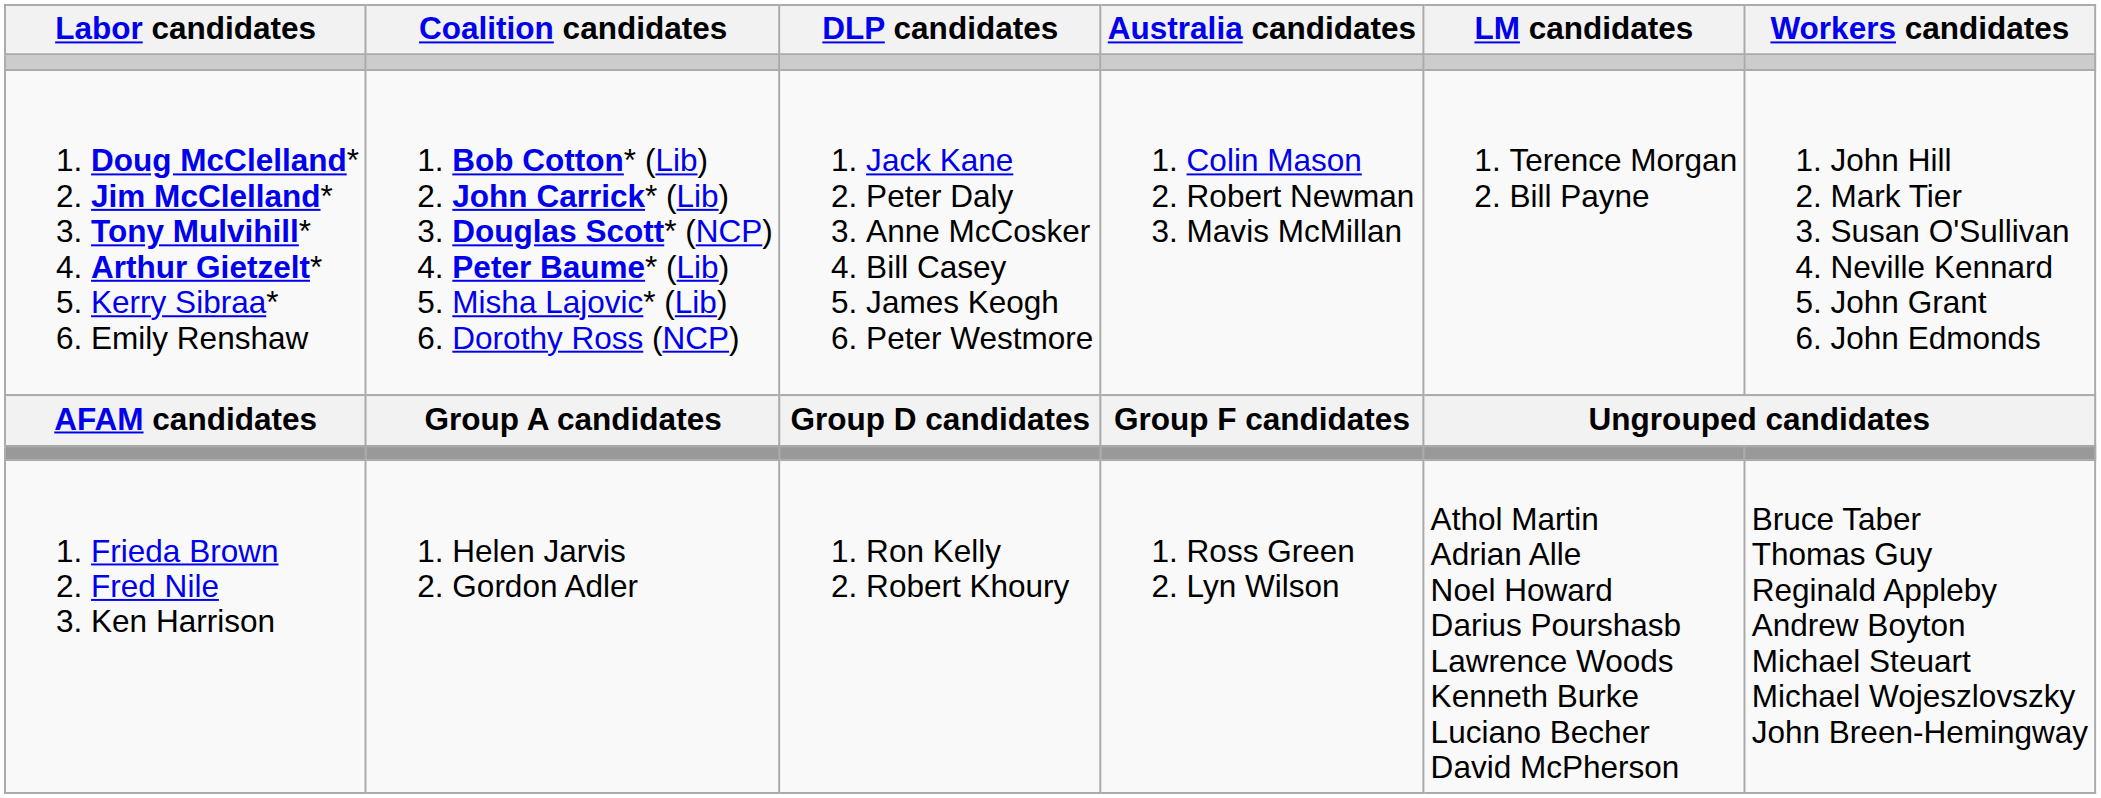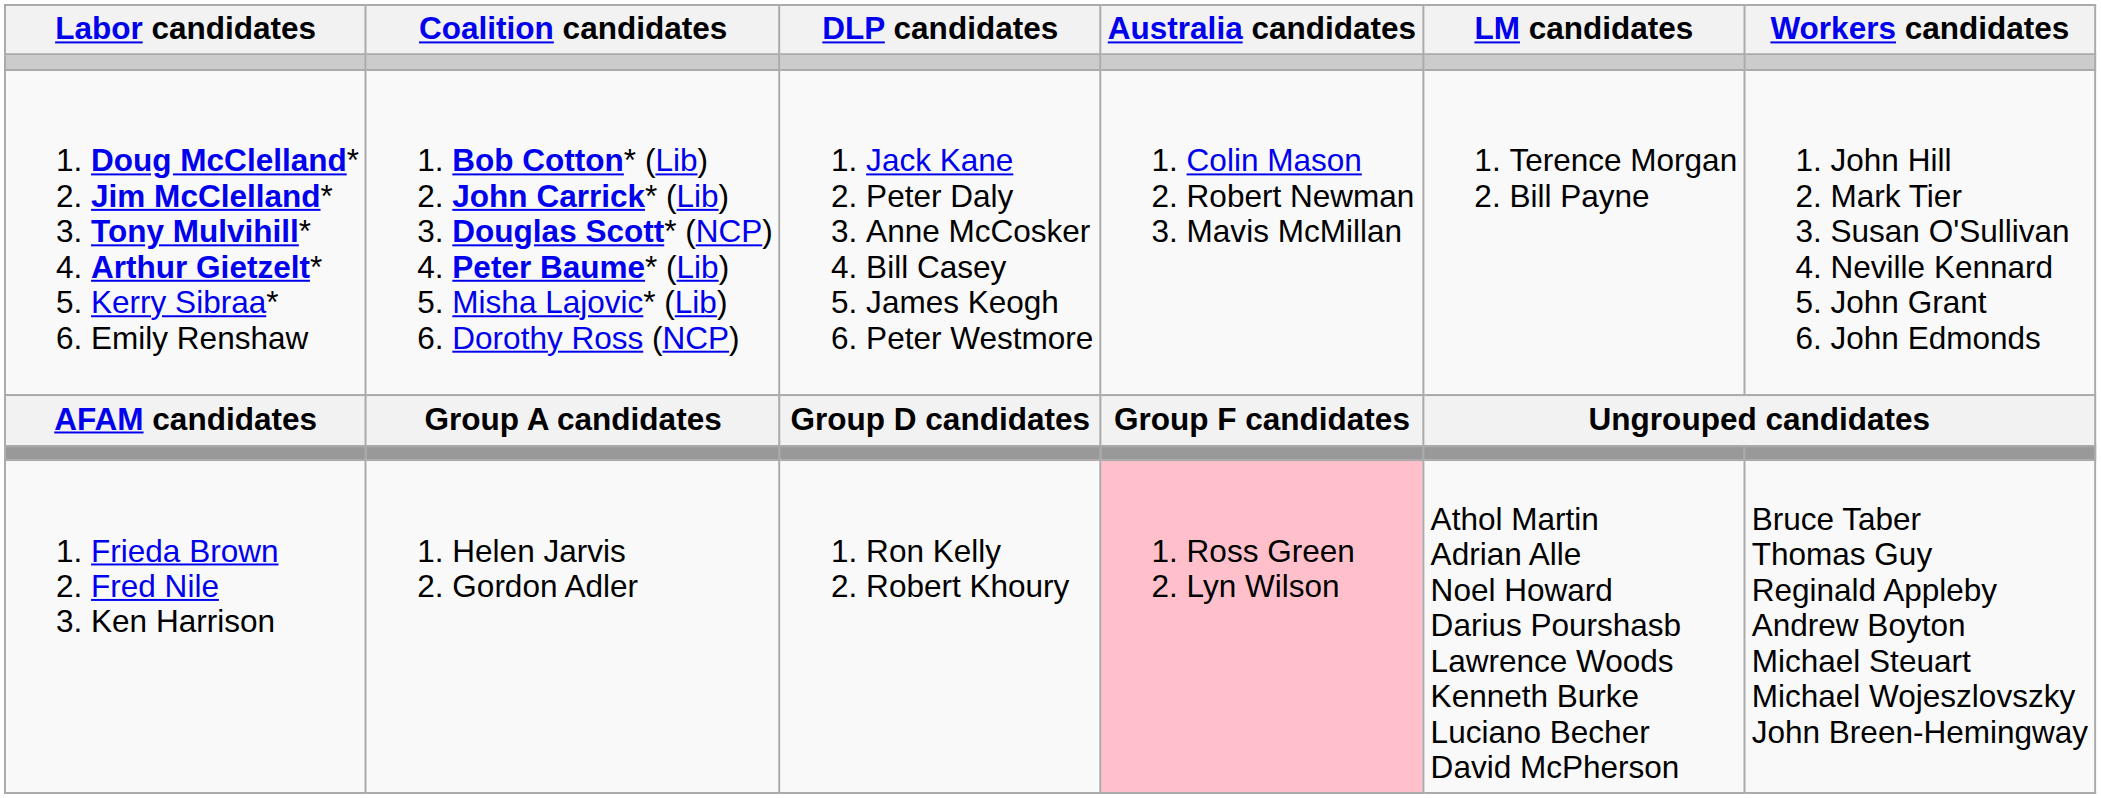(1262, 570) no background -> (1262, 570) pink background
